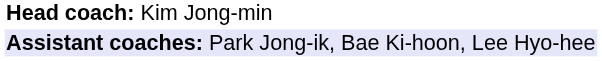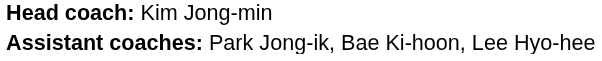(301, 42) lavender background -> (301, 42) no background
